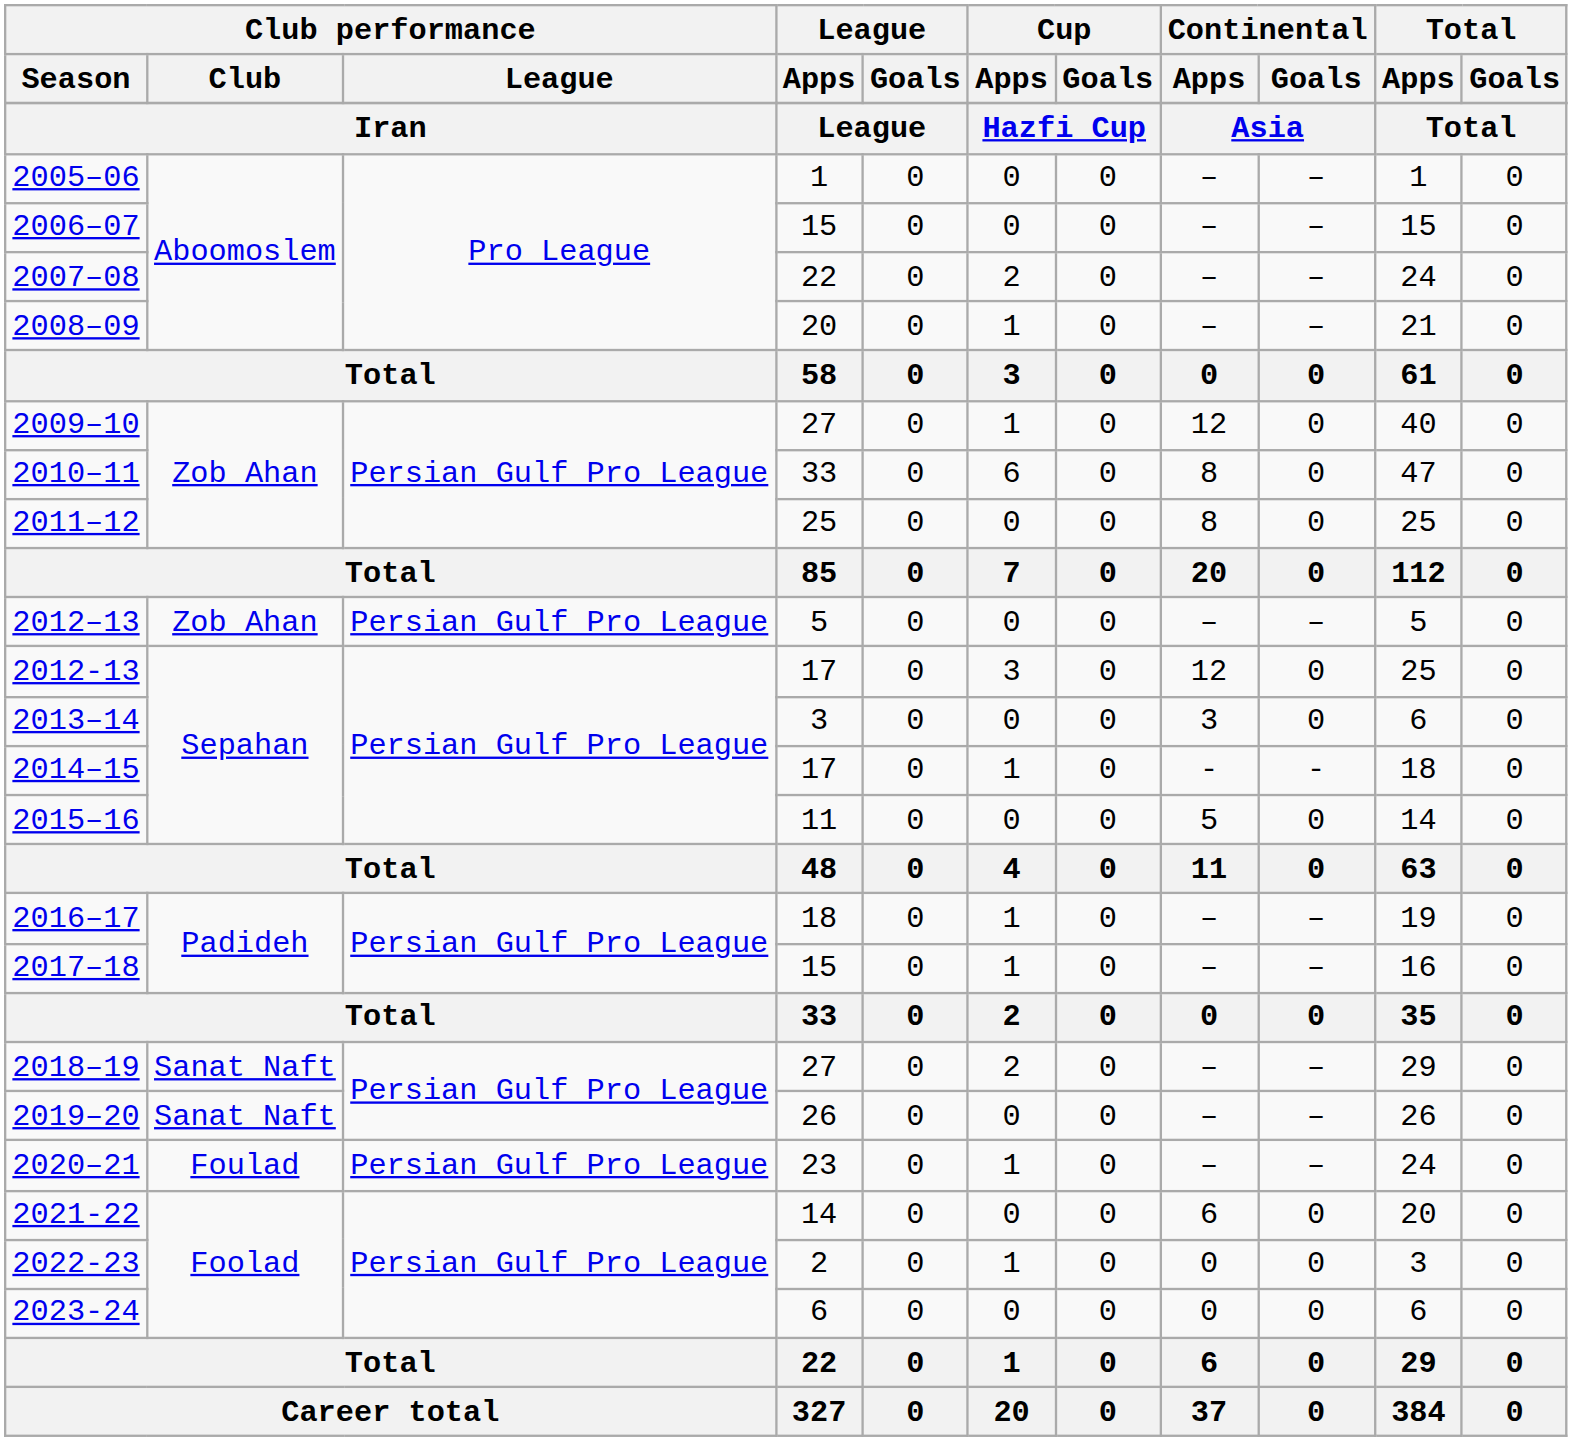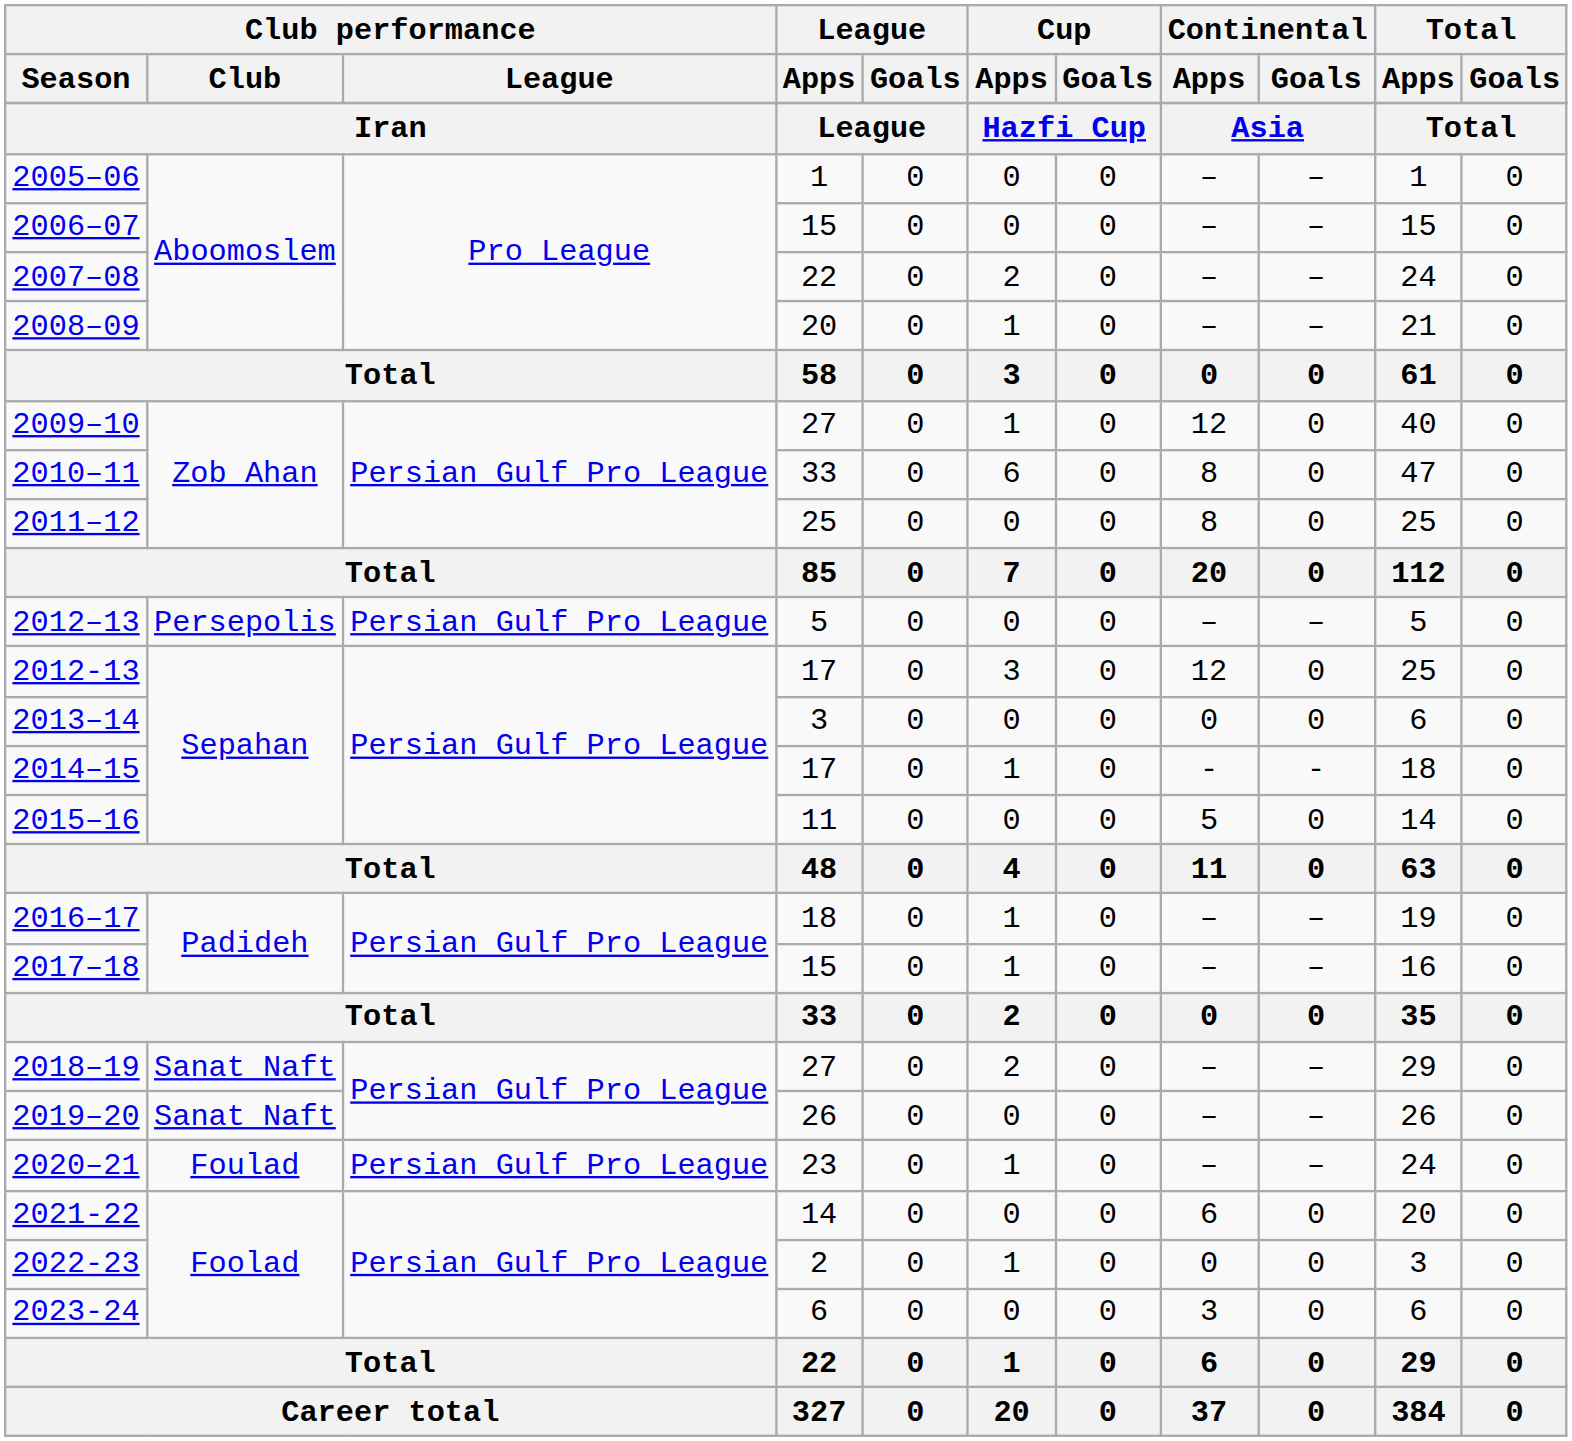(245, 622) Zob Ahan -> (245, 622) Persepolis
(1209, 721) 3 -> (1209, 721) 0
(1209, 1313) 0 -> (1209, 1313) 3
